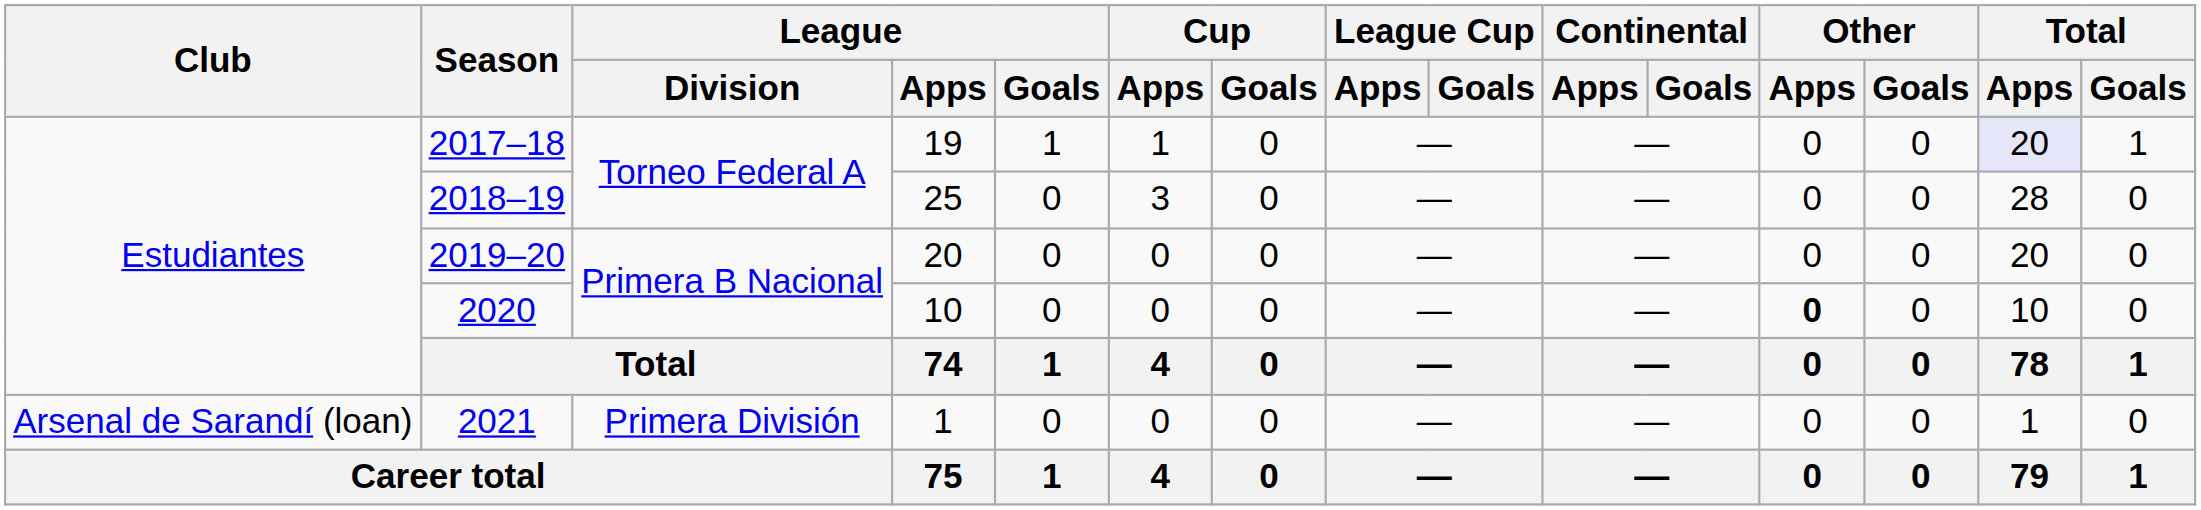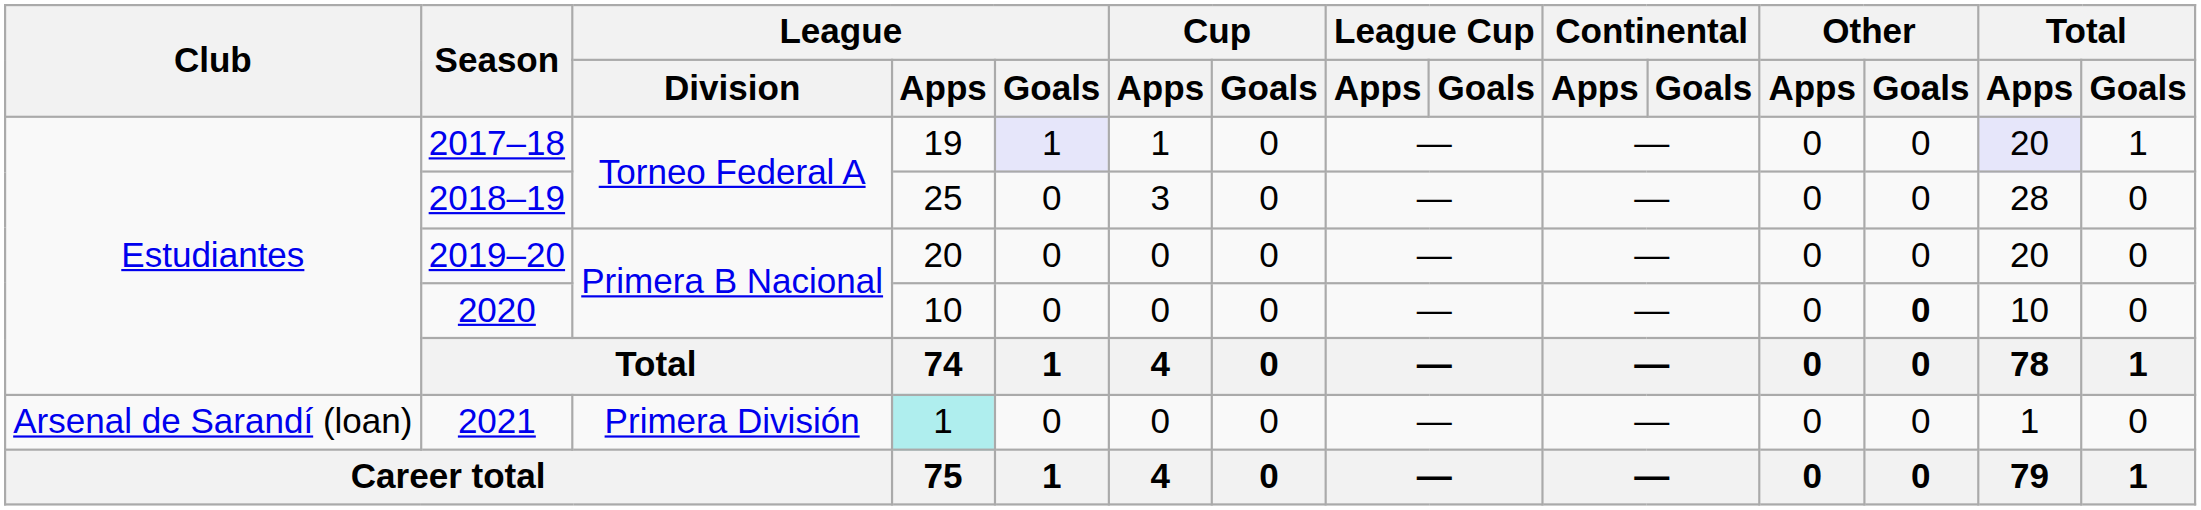(1052, 143) no background -> (1052, 143) lavender background
(1812, 310) bold -> (1812, 310) normal
(1921, 310) normal -> (1921, 310) bold
(943, 421) no background -> (943, 421) paleturquoise background
